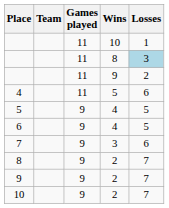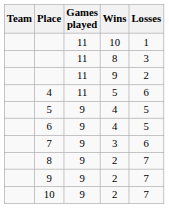columns swapped: (19, 19) <-> (49, 19)
(146, 59) lightblue background -> (146, 59) no background
